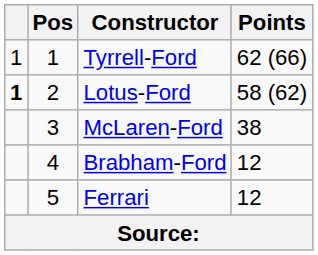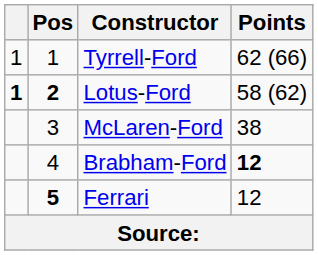(53, 93) normal -> (53, 93) bold
(249, 163) normal -> (249, 163) bold
(53, 198) normal -> (53, 198) bold
